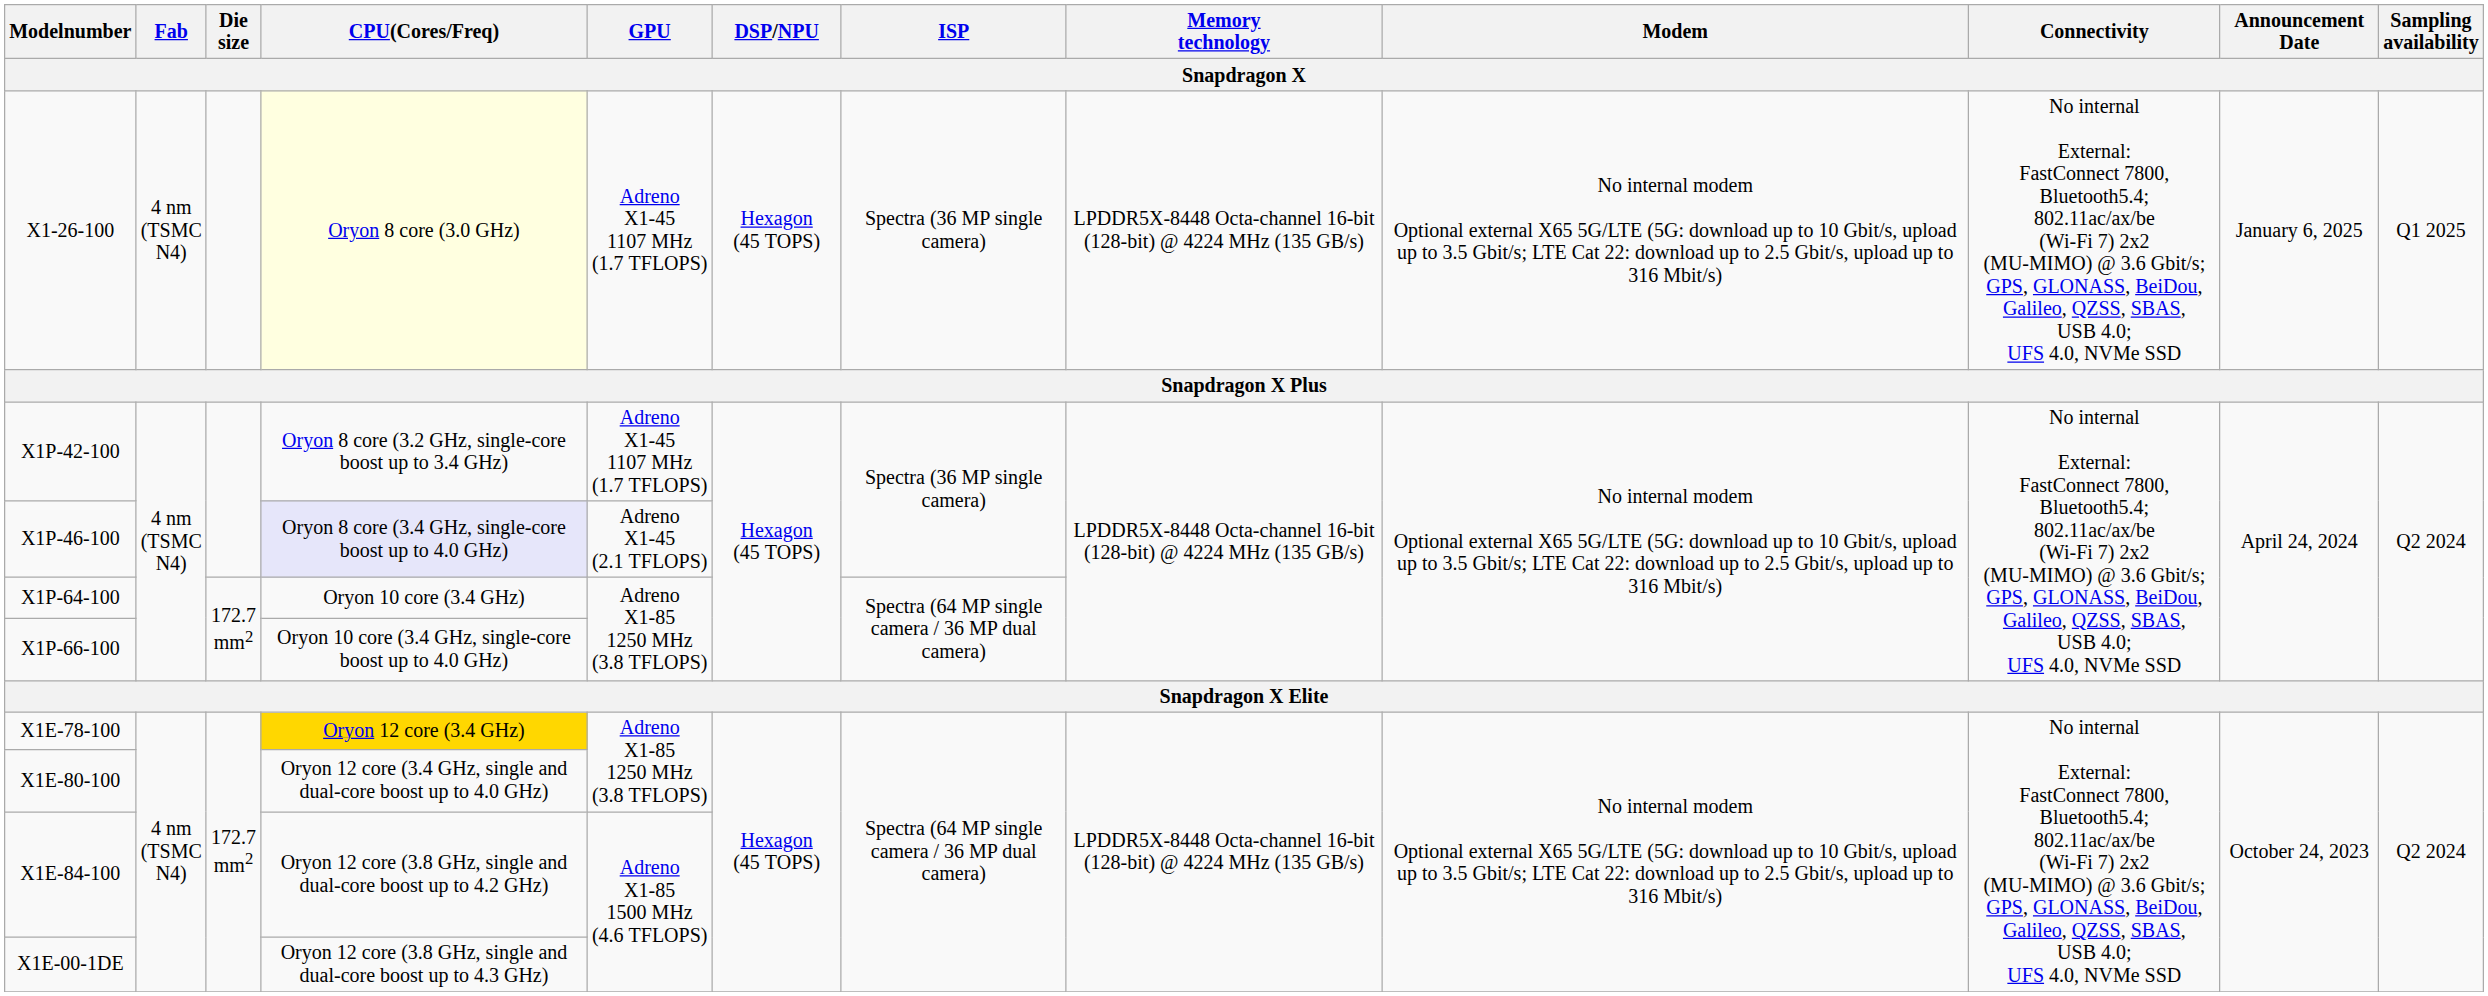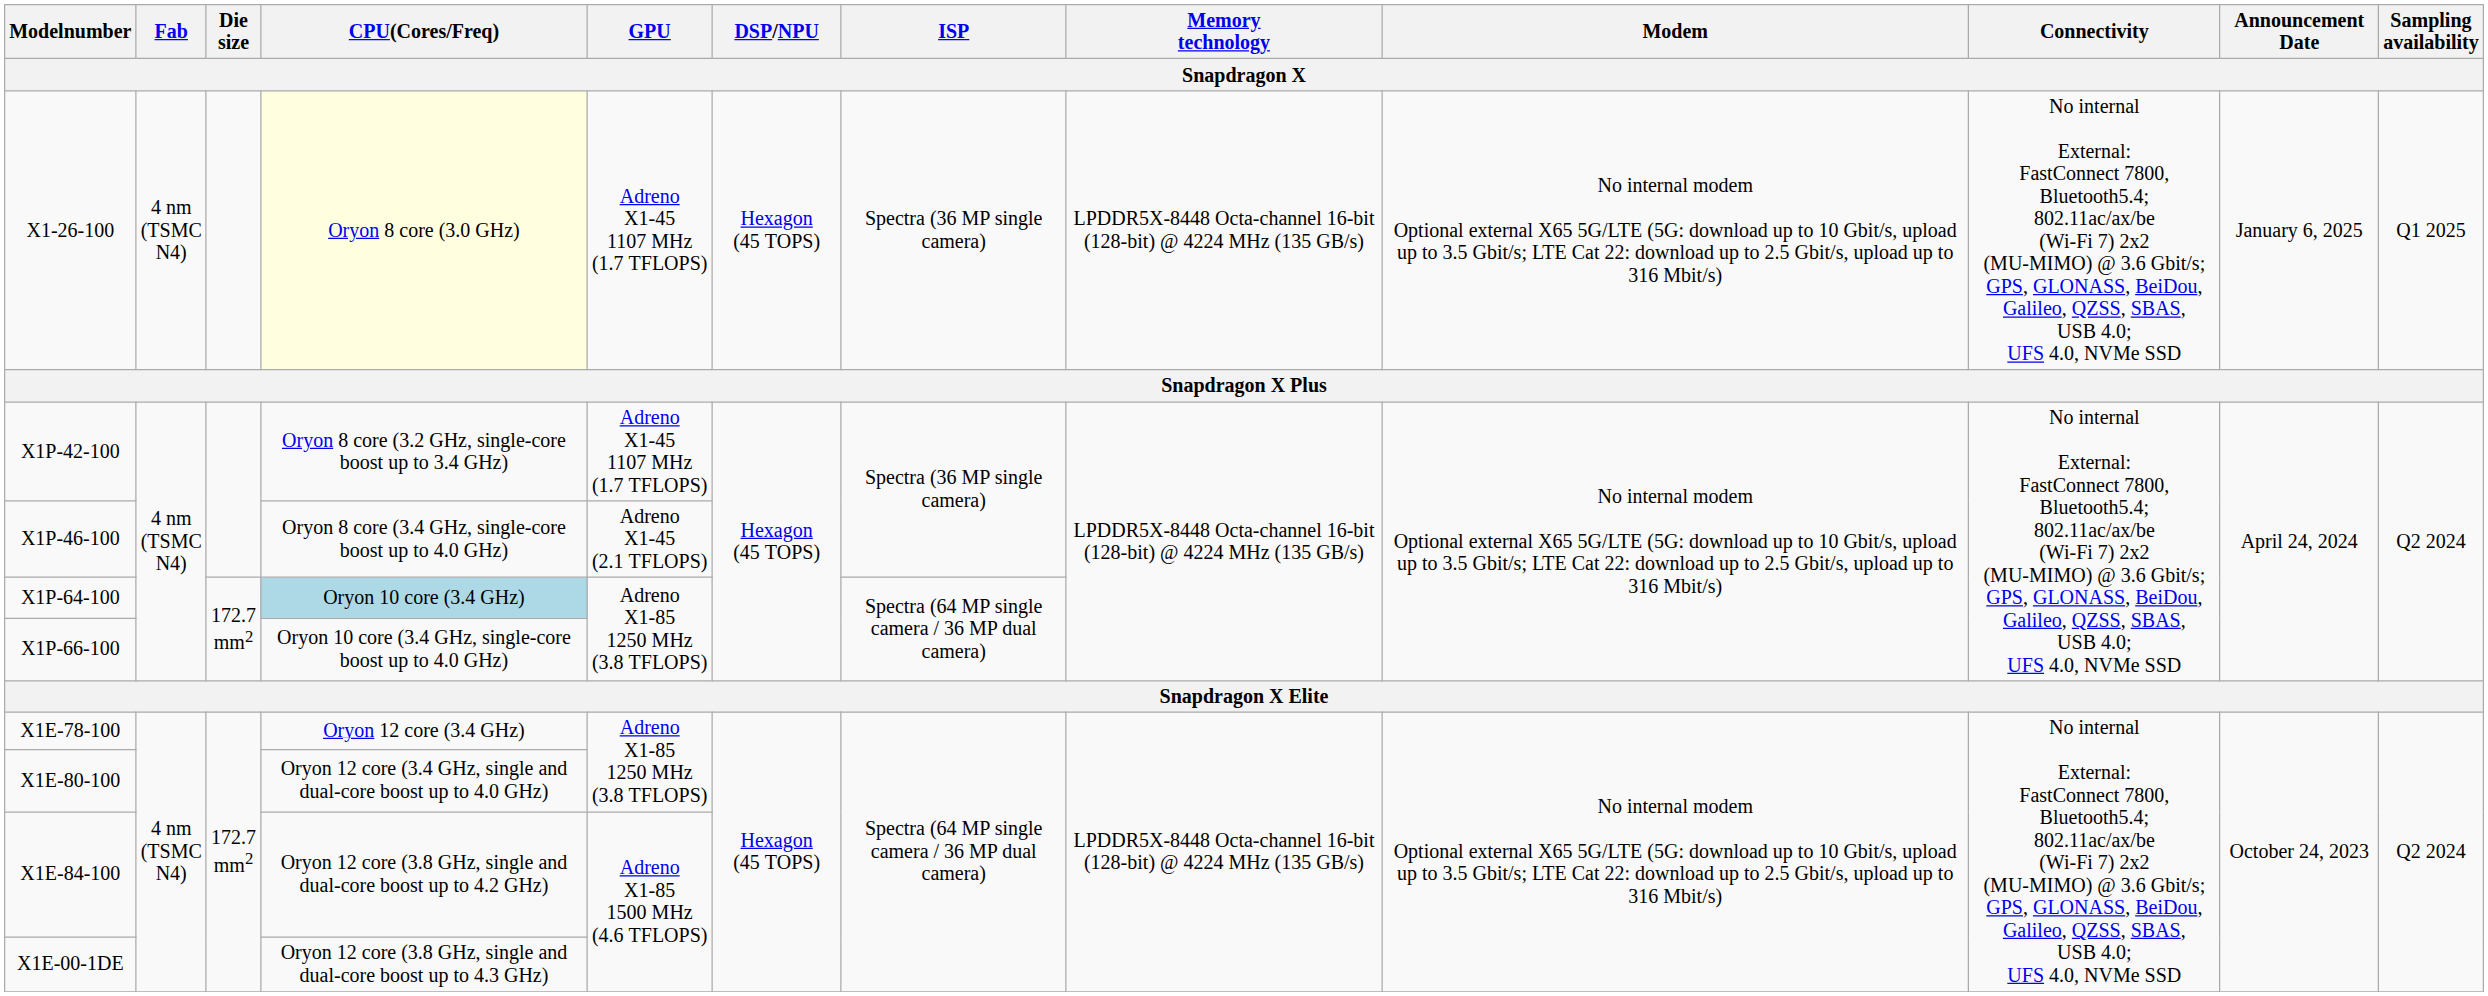(424, 538) lavender background -> (424, 538) no background
(424, 597) no background -> (424, 597) lightblue background
(424, 730) gold background -> (424, 730) no background
